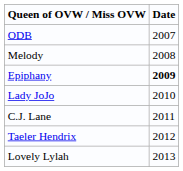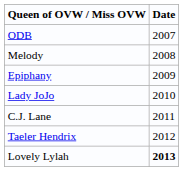(164, 75) bold -> (164, 75) normal
(164, 156) normal -> (164, 156) bold
